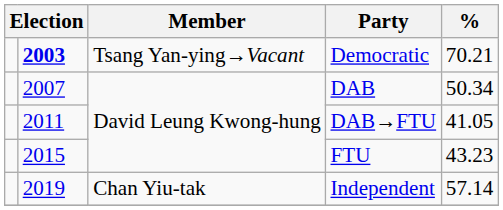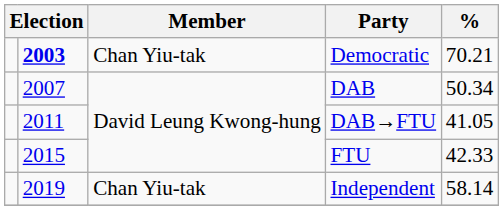(199, 54) Tsang Yan-ying→Vacant -> (149, 54) Chan Yiu-tak
(470, 155) 43.23 -> (470, 155) 42.33
(470, 188) 57.14 -> (470, 188) 58.14
